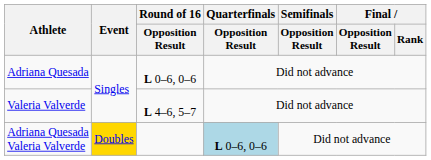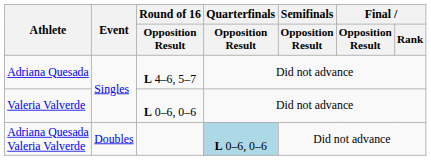(170, 79) L 0–6, 0–6 -> (170, 79) L 4–6, 5–7
(170, 113) L 4–6, 5–7 -> (170, 113) L 0–6, 0–6
(114, 139) gold background -> (114, 139) no background
